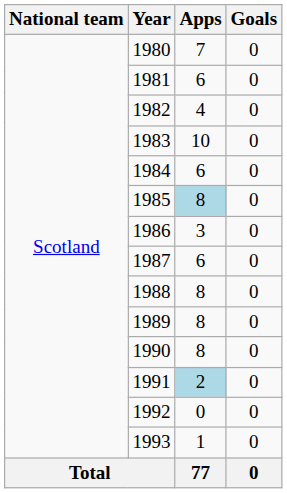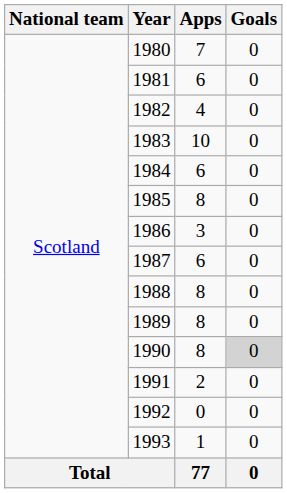(201, 200) lightblue background -> (201, 200) no background
(254, 351) no background -> (254, 351) lightgrey background
(201, 381) lightblue background -> (201, 381) no background
